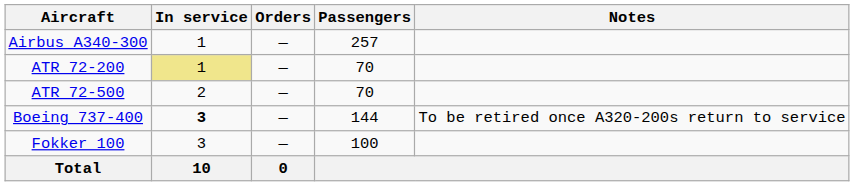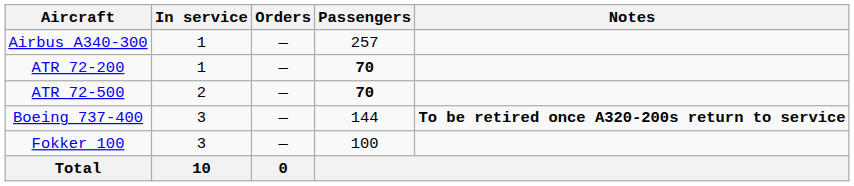(201, 68) khaki background -> (201, 68) no background
(365, 68) normal -> (365, 68) bold
(365, 93) normal -> (365, 93) bold
(201, 118) bold -> (201, 118) normal
(632, 118) normal -> (632, 118) bold
